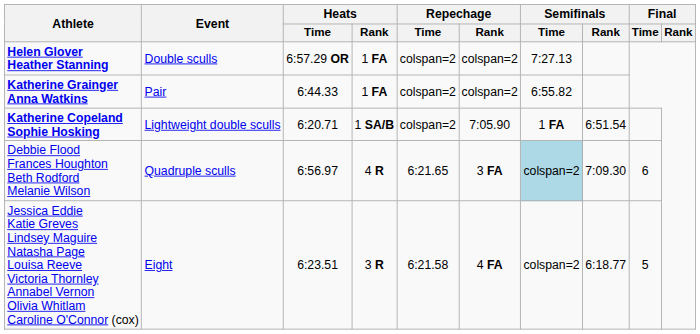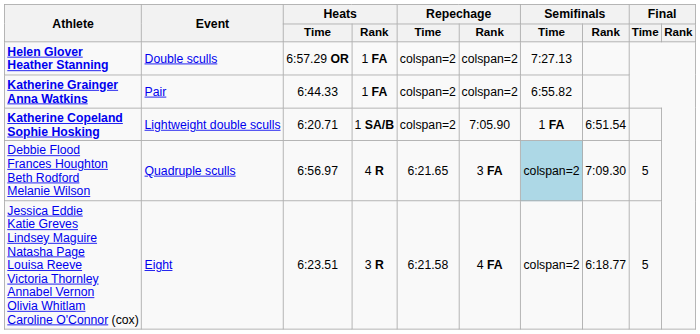(645, 171) 6 -> (645, 171) 5
